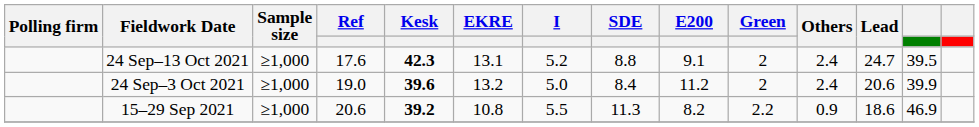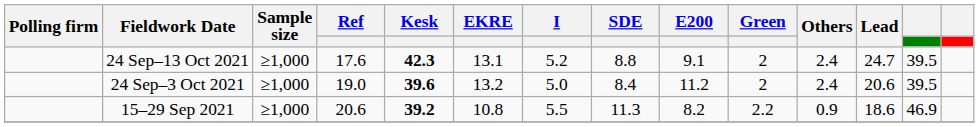(922, 85) 39.9 -> (922, 85) 39.5
